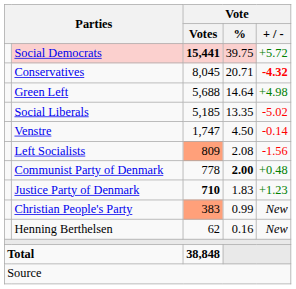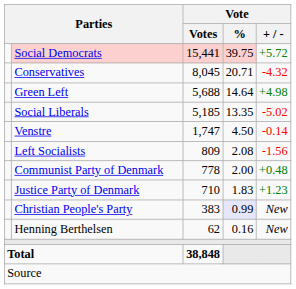(203, 53) bold -> (203, 53) normal
(275, 72) bold -> (275, 72) normal
(211, 151) lightsalmon background -> (211, 151) no background
(243, 170) bold -> (243, 170) normal
(211, 190) bold -> (211, 190) normal
(211, 209) lightsalmon background -> (211, 209) no background
(243, 209) no background -> (243, 209) lavender background
